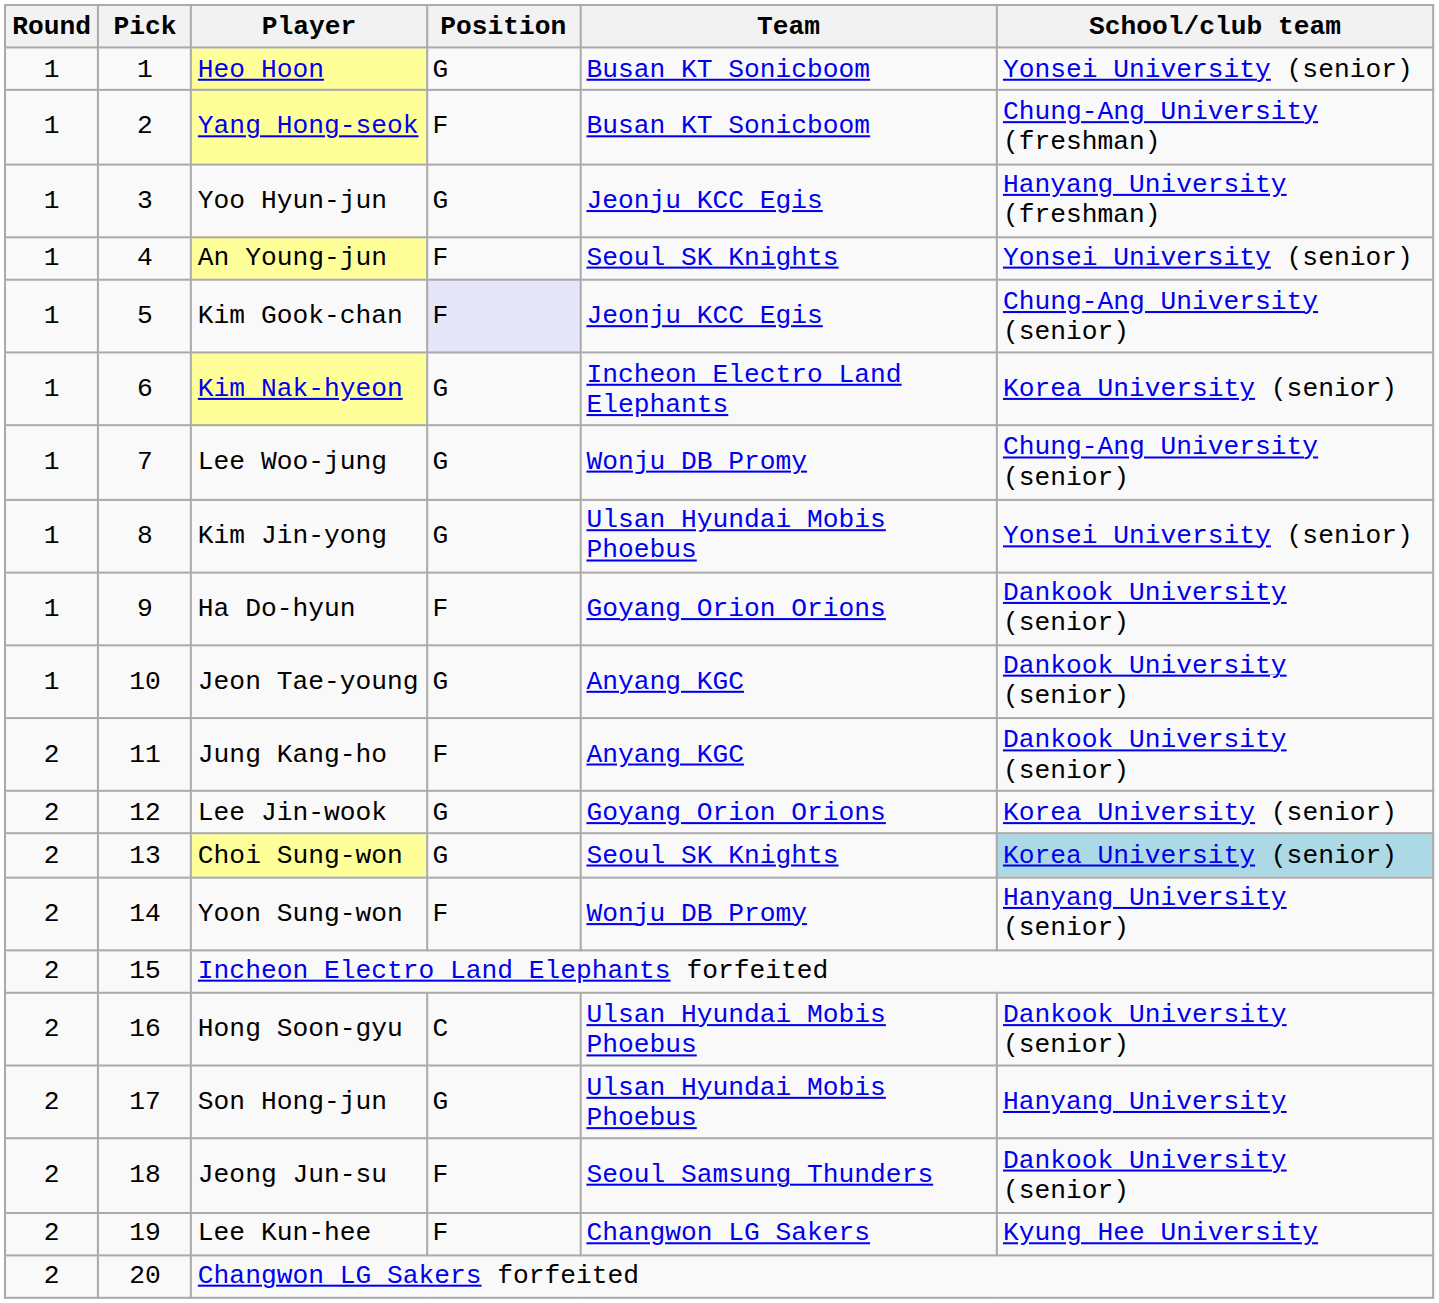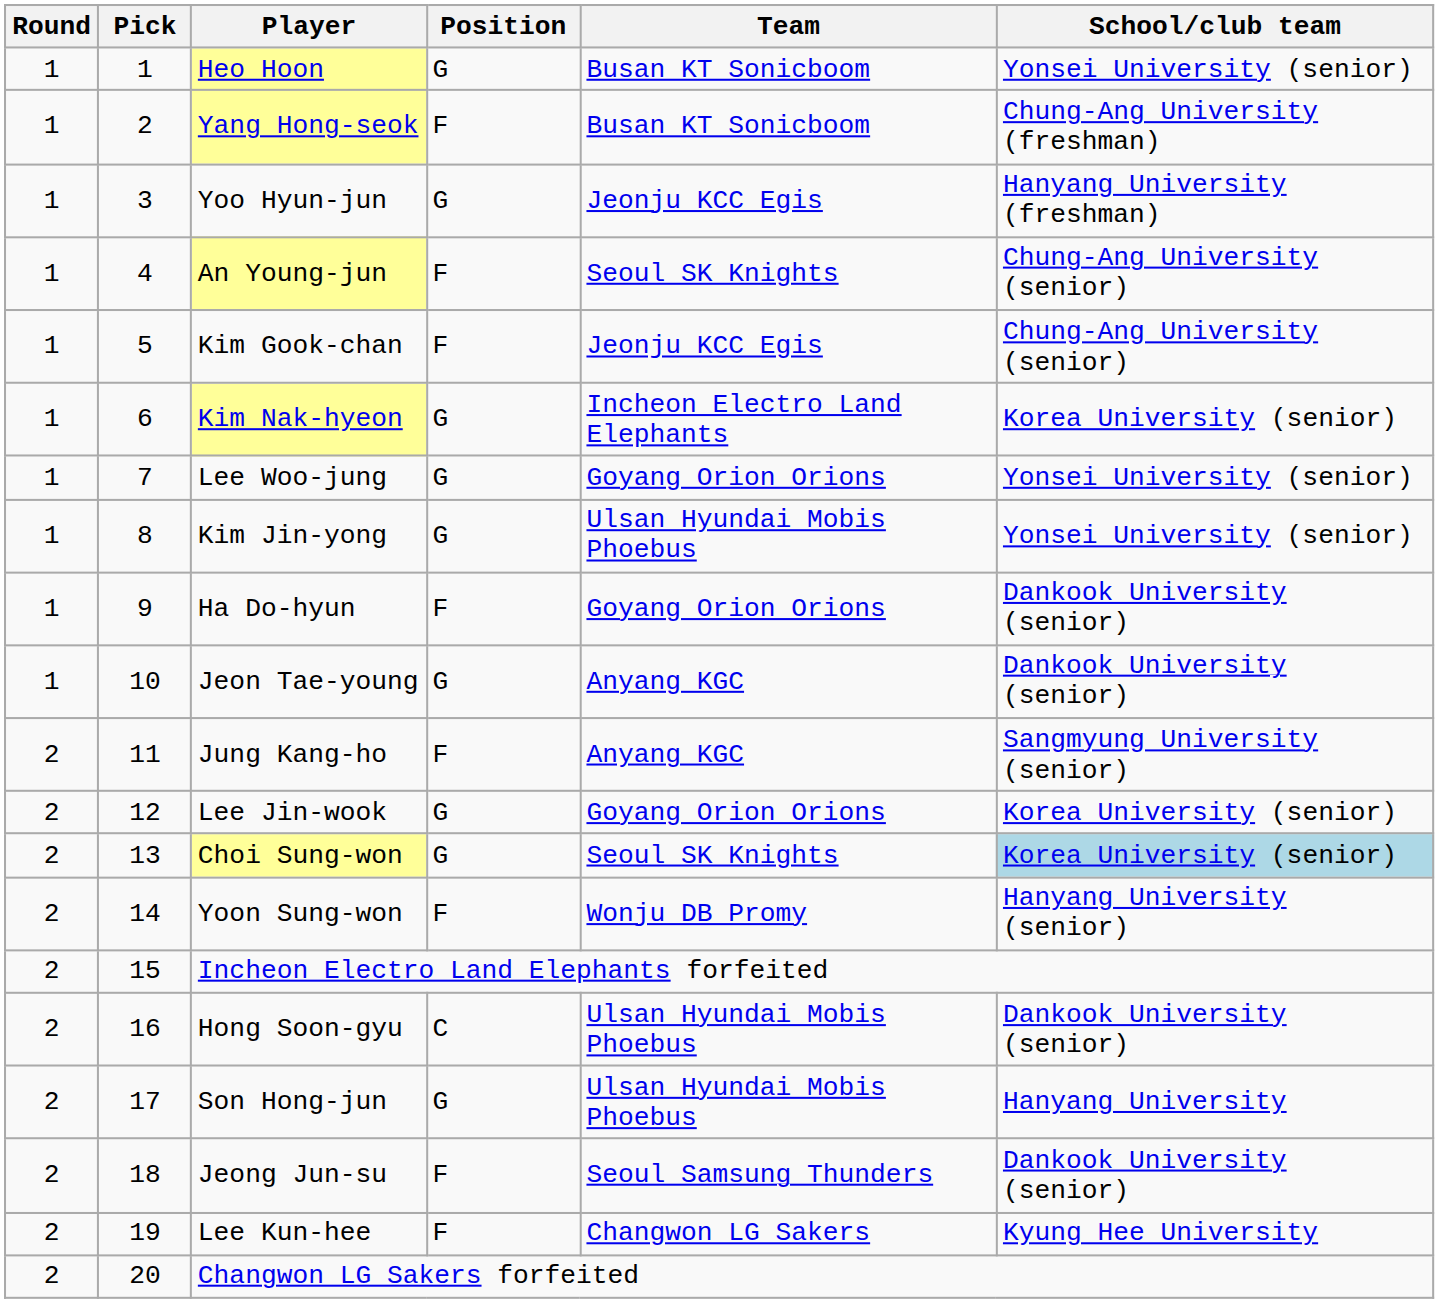(1208, 258) Yonsei University (senior) -> (1161, 273) Chung-Ang University (senior)
(440, 316) lavender background -> (440, 346) no background
(697, 462) Wonju DB Promy -> (736, 478) Goyang Orion Orions
(1161, 462) Chung-Ang University (senior) -> (1208, 478) Yonsei University (senior)
(1145, 755) Dankook University (senior) -> (1161, 755) Sangmyung University (senior)
